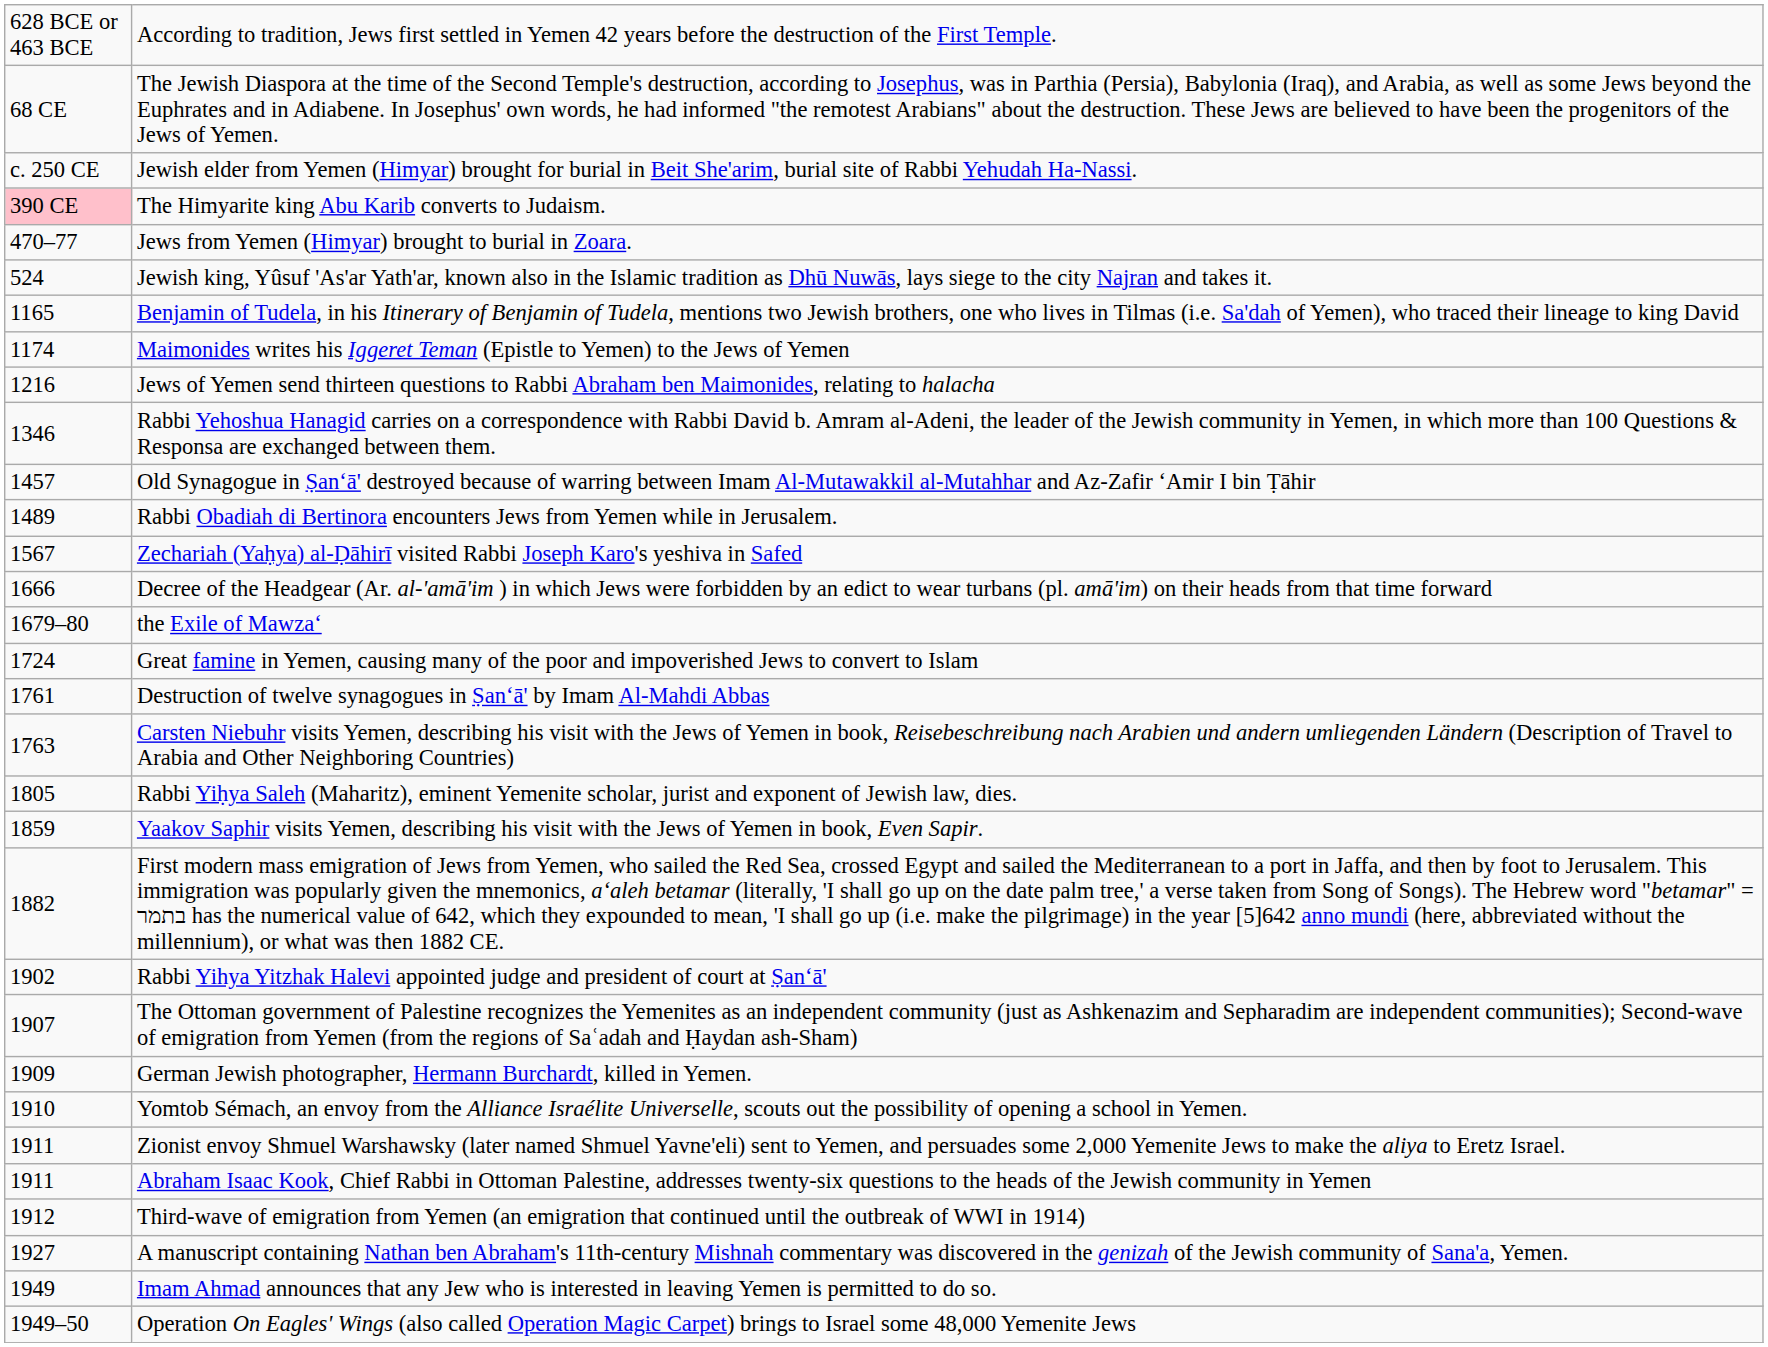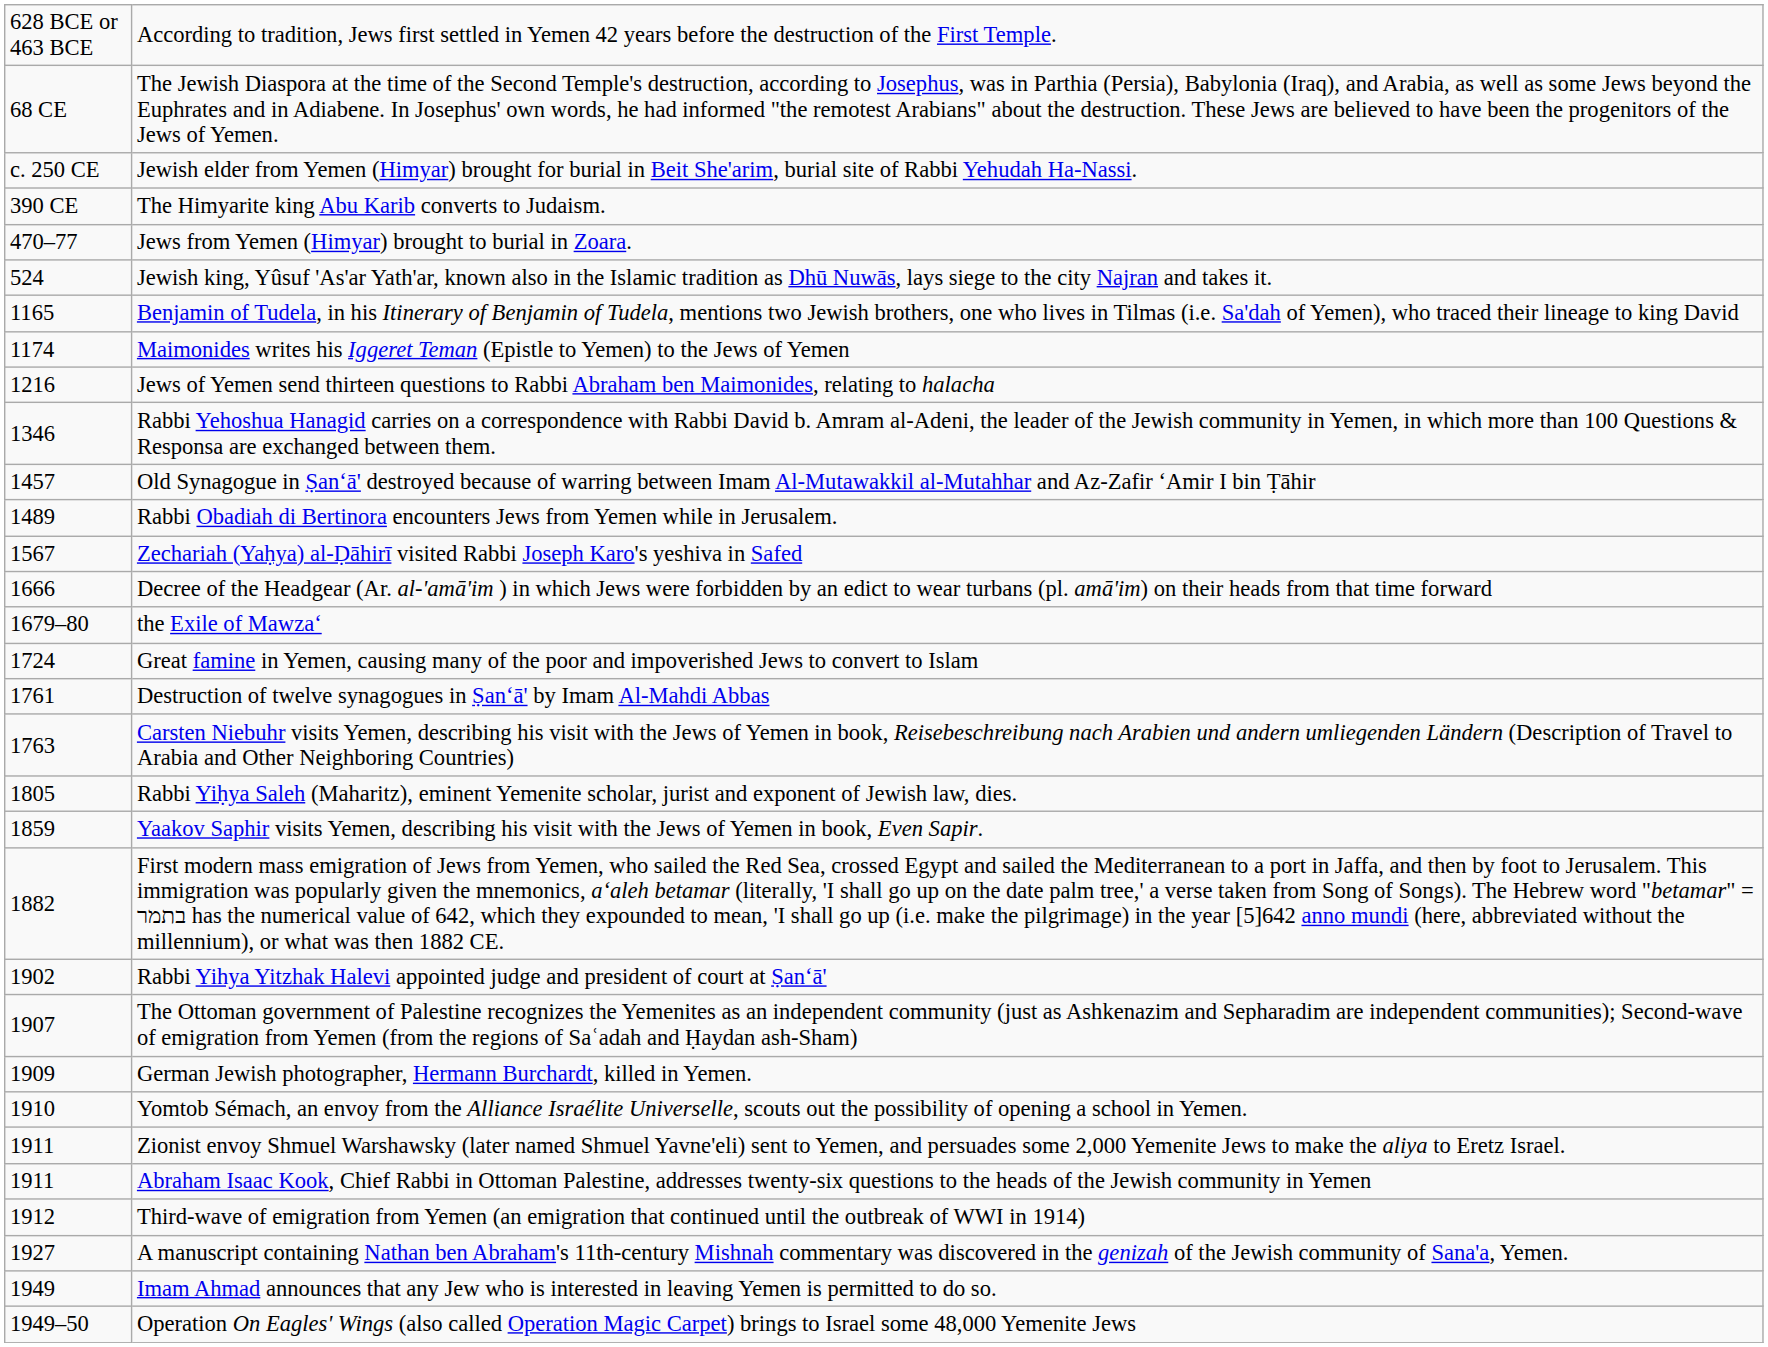(44, 205) pink background -> (44, 205) no background
